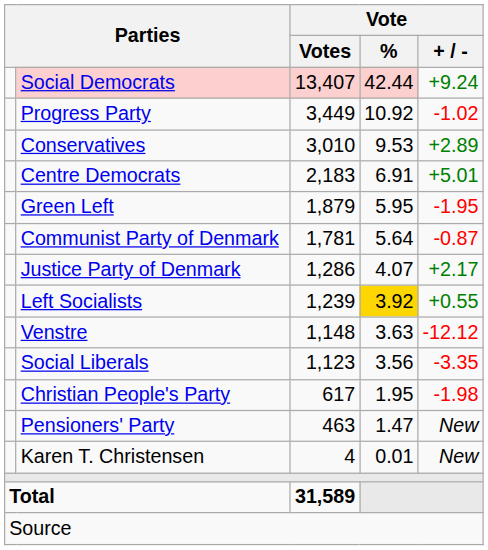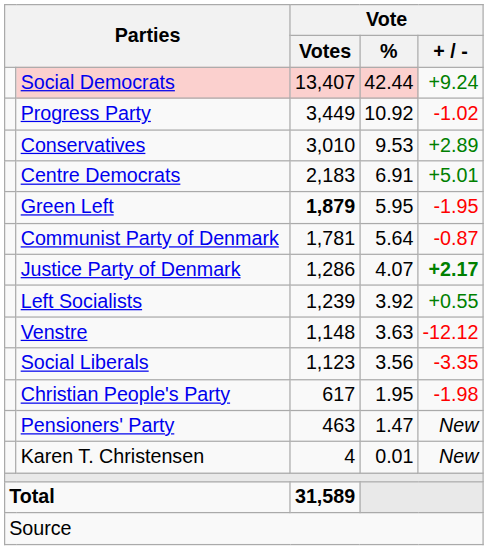(331, 207) normal -> (331, 207) bold
(453, 269) normal -> (453, 269) bold
(394, 301) gold background -> (394, 301) no background
